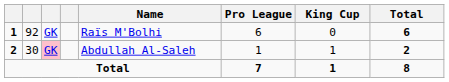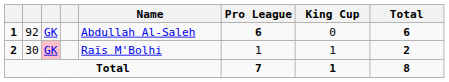(121, 32) Raïs M'Bolhi -> (138, 32) Abdullah Al-Saleh
(258, 32) normal -> (258, 32) bold
(138, 50) Abdullah Al-Saleh -> (121, 50) Raïs M'Bolhi
